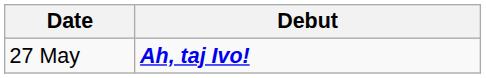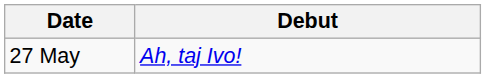(195, 55) bold -> (191, 55) normal
